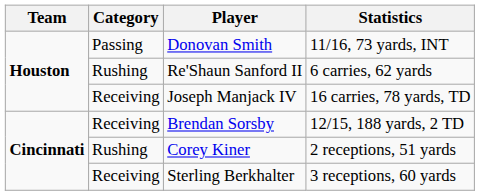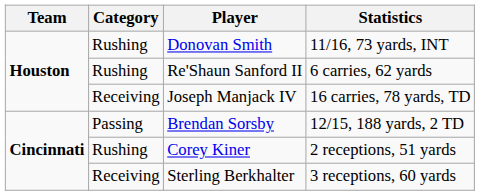(118, 44) Passing -> (120, 44) Rushing
(126, 123) Receiving -> (118, 123) Passing
